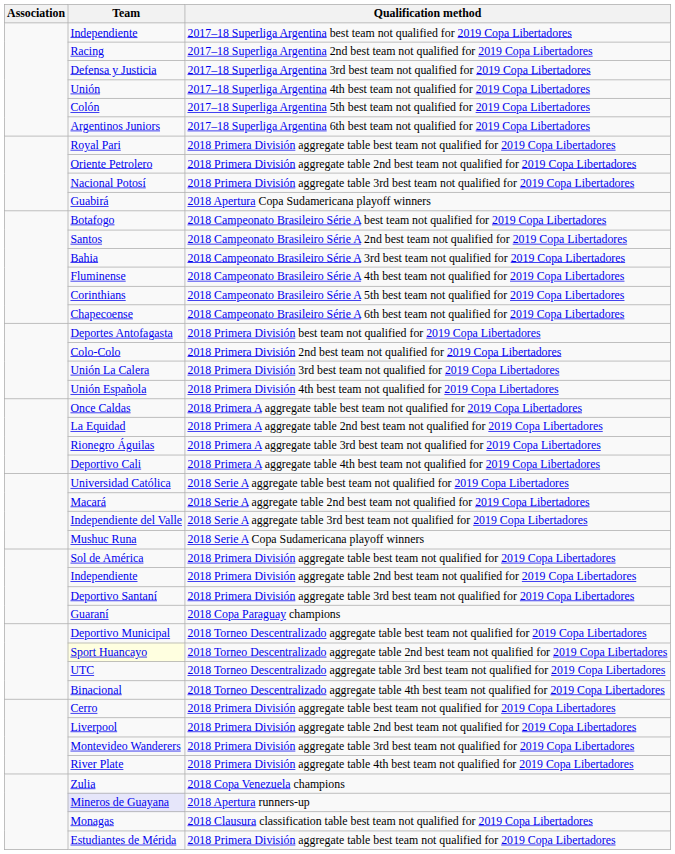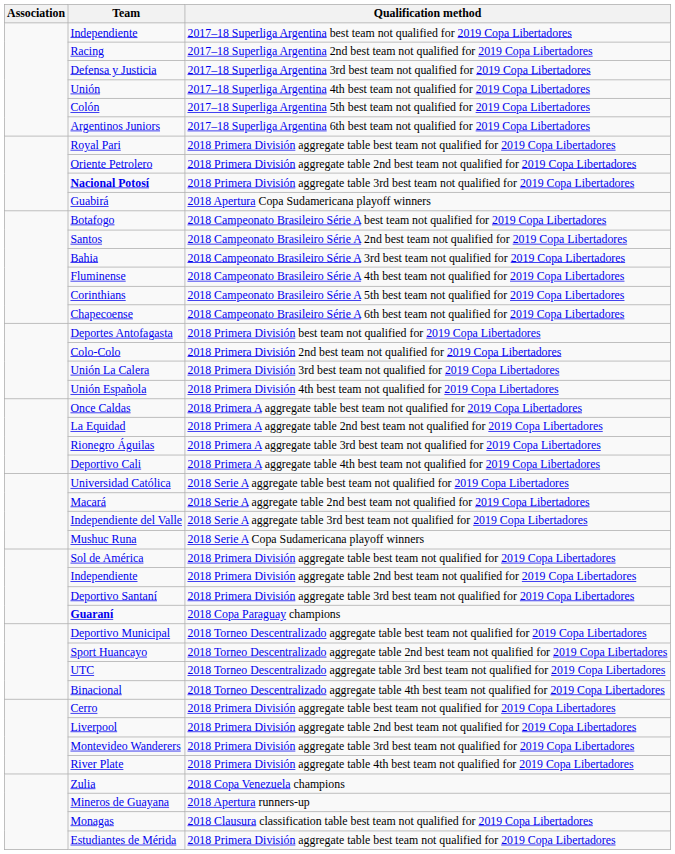(108, 182) normal -> (110, 182) bold
(90, 614) normal -> (92, 614) bold
(109, 652) lightyellow background -> (109, 652) no background
(120, 802) lavender background -> (120, 802) no background
